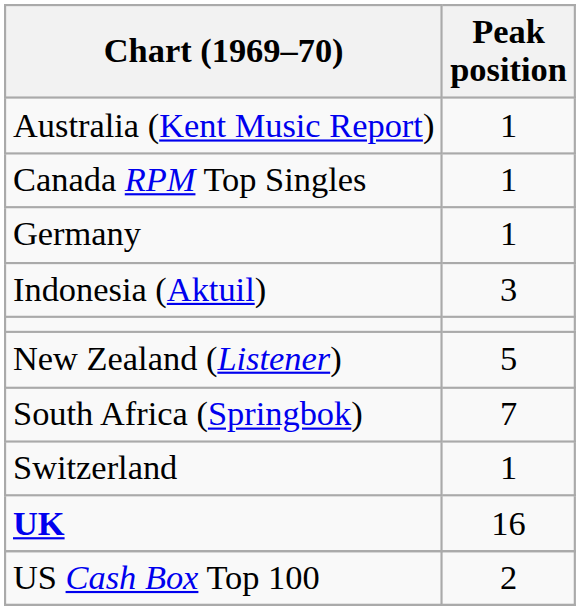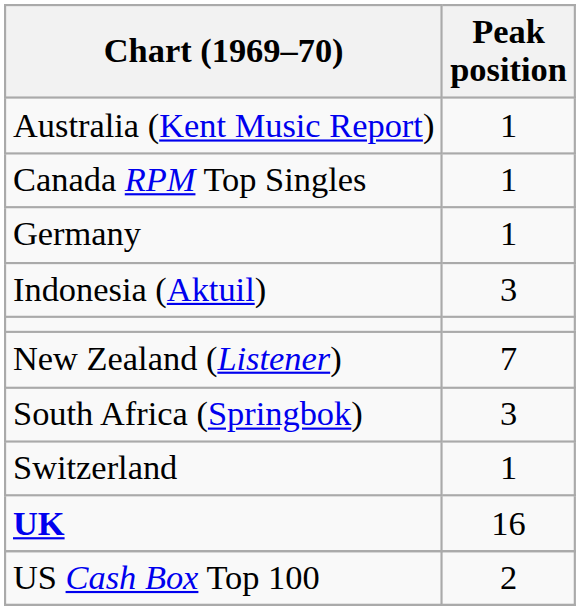(509, 359) 5 -> (509, 359) 7
(509, 413) 7 -> (509, 413) 3
